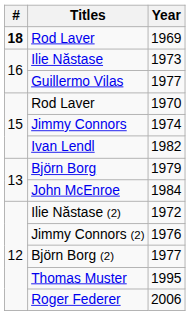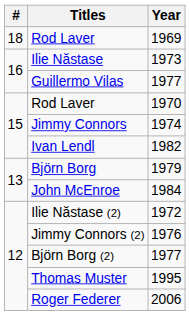(15, 37) bold -> (15, 37) normal
